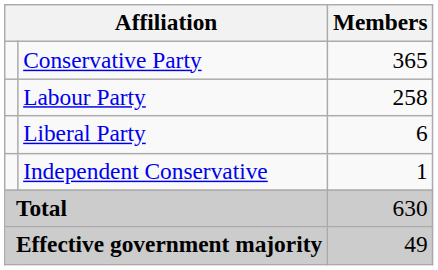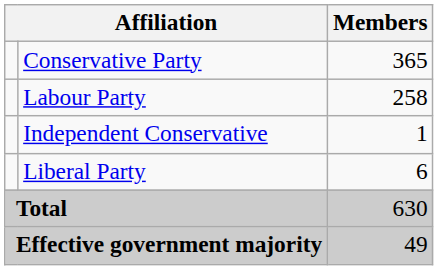rows swapped: (84, 134) <-> (145, 171)
